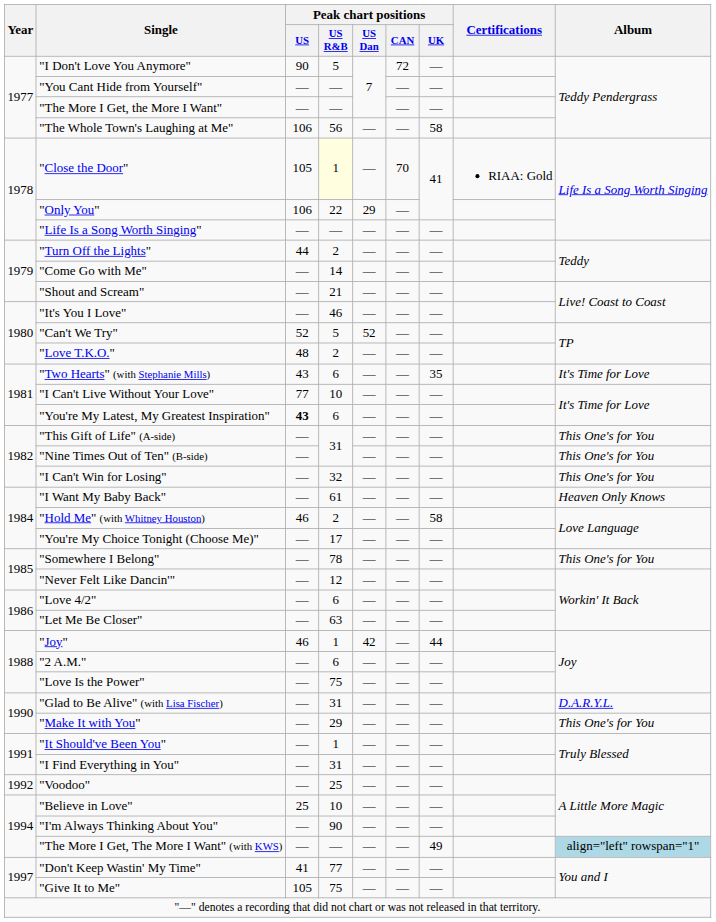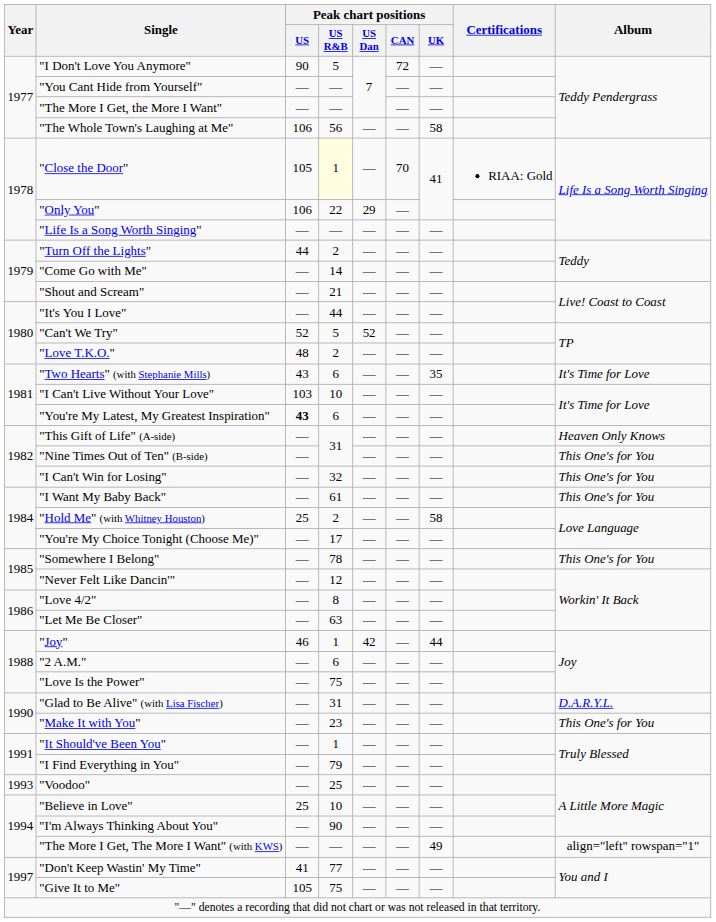(336, 312) 46 -> (336, 312) 44
(302, 394) 77 -> (302, 394) 103
(606, 435) This One's for You -> (612, 435) Heaven Only Knows
(612, 497) Heaven Only Knows -> (606, 497) This One's for You
(302, 517) 46 -> (302, 517) 25
(336, 600) 6 -> (336, 600) 8
(336, 723) 29 -> (336, 723) 23
(336, 764) 31 -> (336, 764) 79
(20, 785) 1992 -> (20, 785) 1993
(633, 846) lightblue background -> (633, 846) no background
